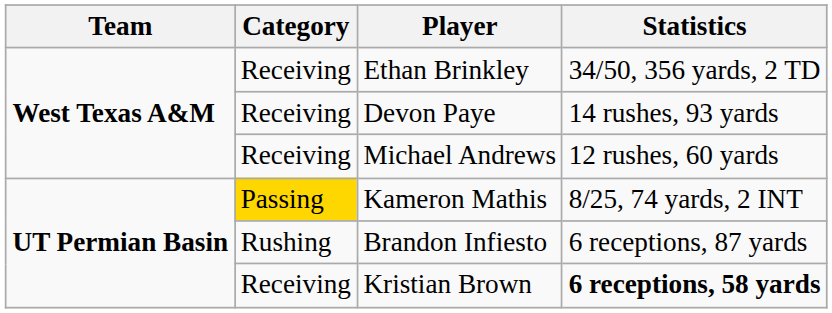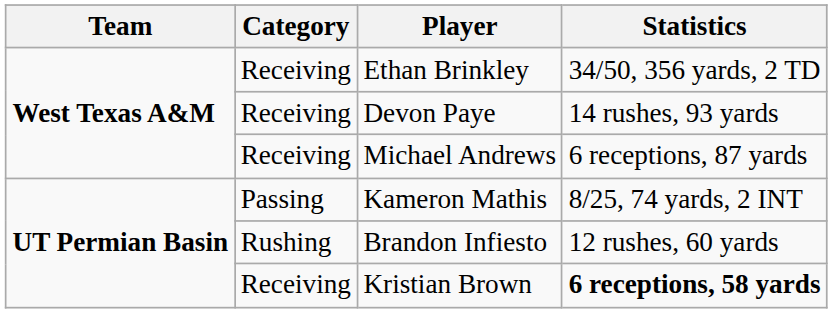(674, 155) 12 rushes, 60 yards -> (688, 155) 6 receptions, 87 yards
(282, 198) gold background -> (282, 198) no background
(688, 241) 6 receptions, 87 yards -> (674, 241) 12 rushes, 60 yards
